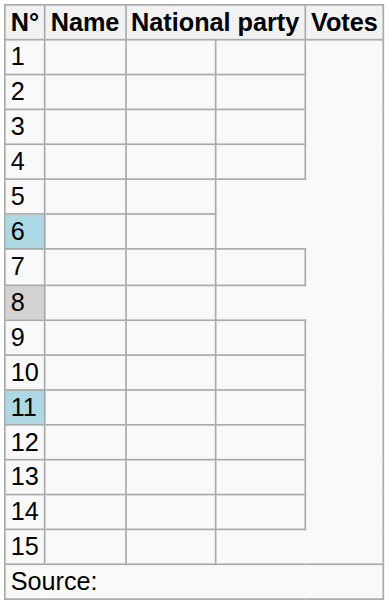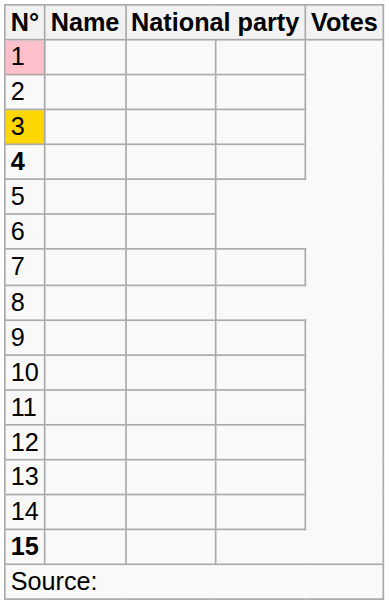(18, 57) no background -> (18, 57) pink background
(18, 127) no background -> (18, 127) gold background
(18, 162) normal -> (18, 162) bold
(18, 231) lightblue background -> (18, 231) no background
(18, 301) lightgrey background -> (18, 301) no background
(24, 406) lightblue background -> (24, 406) no background
(25, 546) normal -> (25, 546) bold
